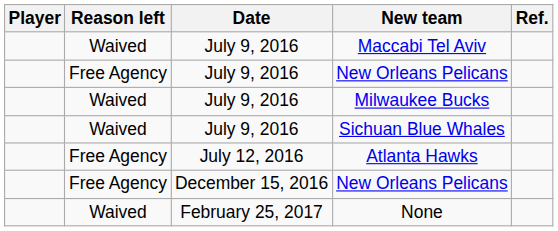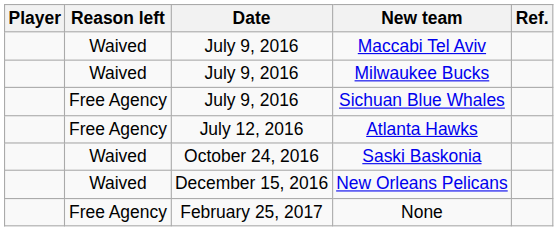- row: (252, 73)
(118, 128) Waived -> (118, 101) Free Agency
+ row: (252, 156)
(118, 184) Free Agency -> (118, 184) Waived
(118, 211) Waived -> (118, 211) Free Agency
